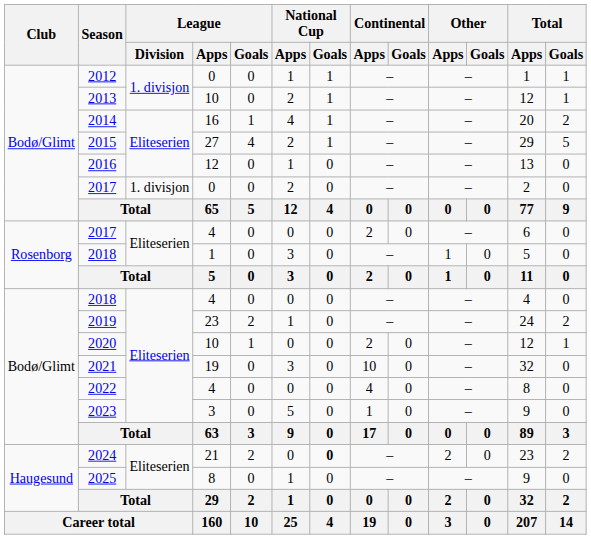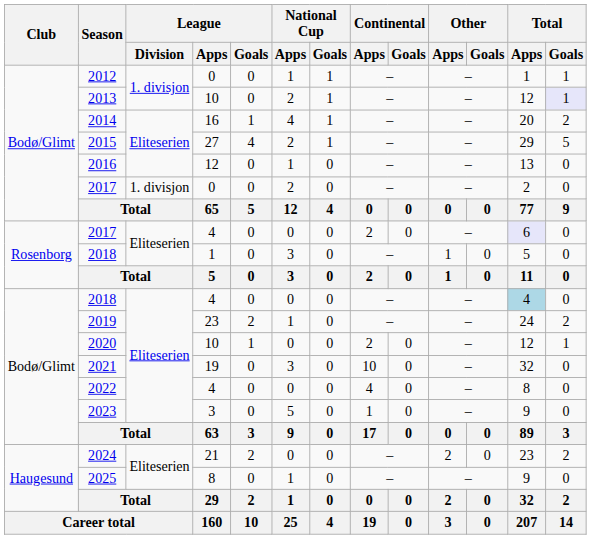(566, 98) no background -> (566, 98) lavender background
(527, 232) no background -> (527, 232) lavender background
(527, 299) no background -> (527, 299) lightblue background
(330, 455) bold -> (330, 455) normal
